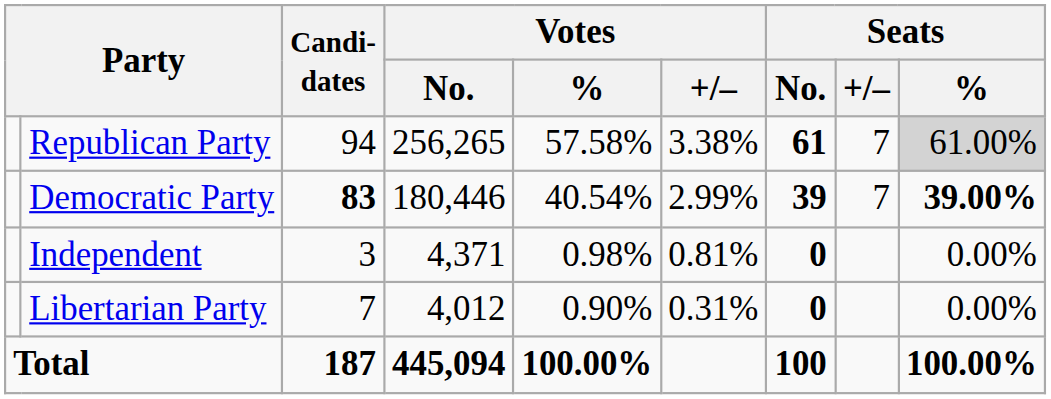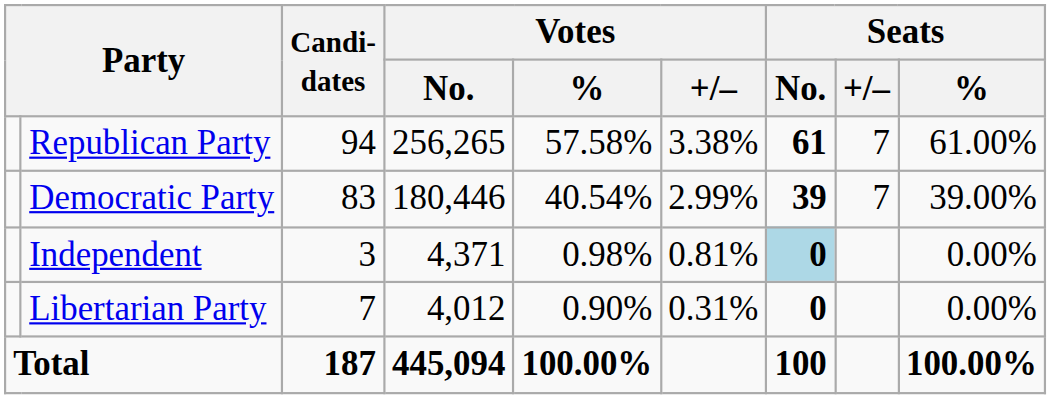(983, 142) lightgrey background -> (983, 142) no background
(358, 198) bold -> (358, 198) normal
(980, 198) bold -> (983, 198) normal
(818, 253) no background -> (818, 253) lightblue background
